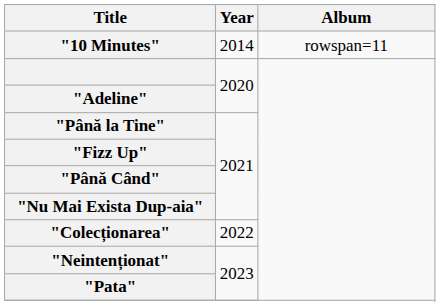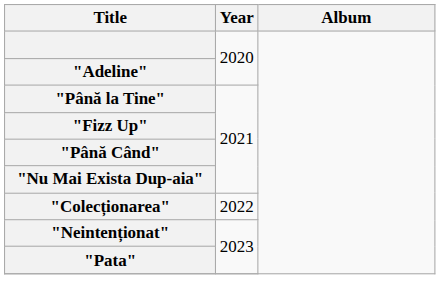- row: (110, 44)
